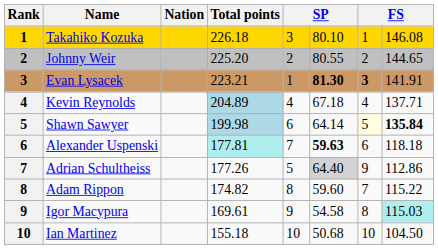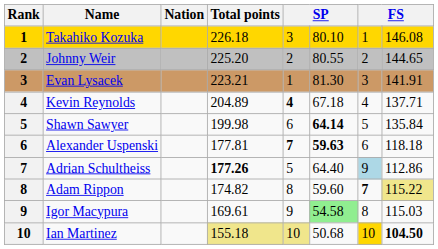(328, 80) bold -> (328, 80) normal
(365, 80) bold -> (365, 80) normal
(229, 102) lightblue background -> (229, 102) no background
(290, 102) normal -> (290, 102) bold
(229, 124) lightblue background -> (229, 124) no background
(328, 124) normal -> (328, 124) bold
(365, 124) lightyellow background -> (365, 124) no background
(404, 124) bold -> (404, 124) normal
(229, 146) paleturquoise background -> (229, 146) no background
(290, 146) normal -> (290, 146) bold
(229, 168) normal -> (229, 168) bold
(328, 168) lightgrey background -> (328, 168) no background
(365, 168) no background -> (365, 168) lightblue background
(365, 189) normal -> (365, 189) bold
(404, 189) no background -> (404, 189) khaki background
(328, 211) no background -> (328, 211) lightgreen background
(404, 211) paleturquoise background -> (404, 211) no background
(229, 233) no background -> (229, 233) khaki background
(293, 233) no background -> (293, 233) khaki background
(368, 233) no background -> (368, 233) gold background
(404, 233) normal -> (404, 233) bold
